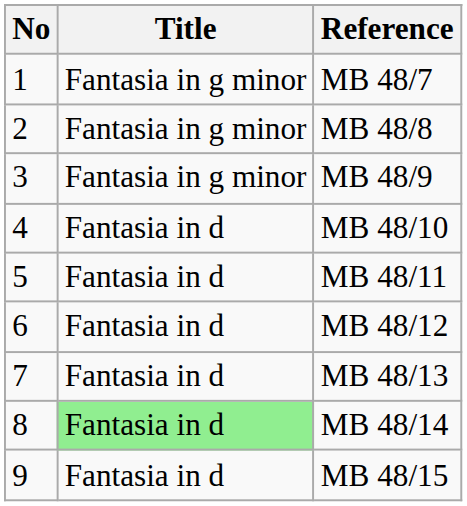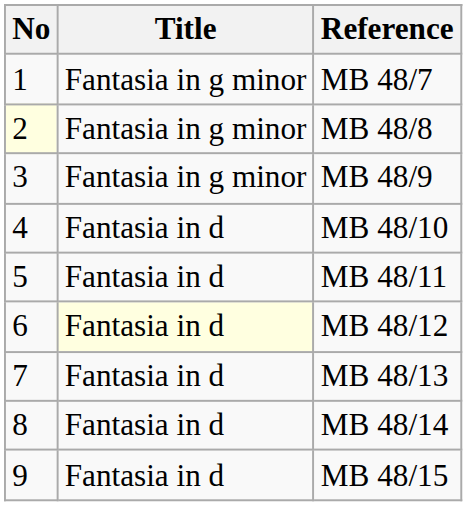(20, 128) no background -> (20, 128) lightyellow background
(144, 326) no background -> (144, 326) lightyellow background
(144, 425) lightgreen background -> (144, 425) no background
